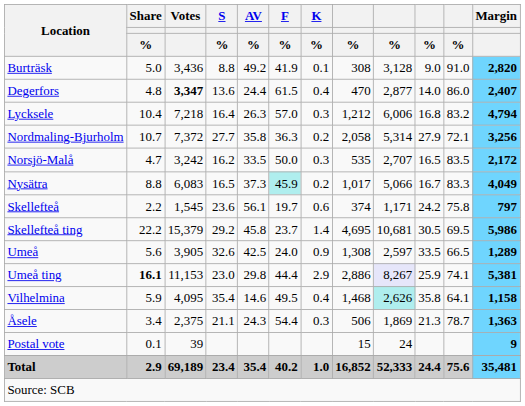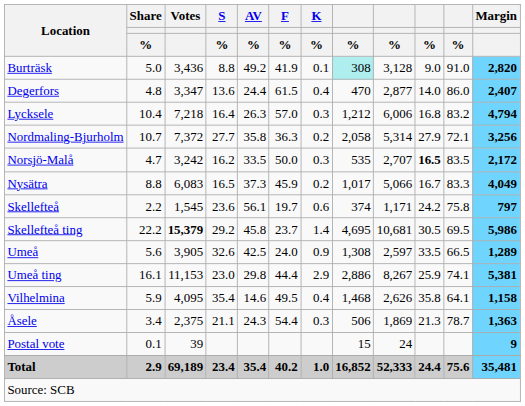(361, 68) no background -> (361, 68) paleturquoise background
(189, 91) bold -> (189, 91) normal
(429, 160) normal -> (429, 160) bold
(286, 183) paleturquoise background -> (286, 183) no background
(185, 229) normal -> (185, 229) bold
(150, 275) bold -> (150, 275) normal
(398, 275) lavender background -> (398, 275) no background
(398, 298) paleturquoise background -> (398, 298) no background
